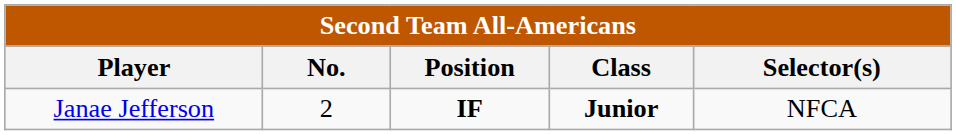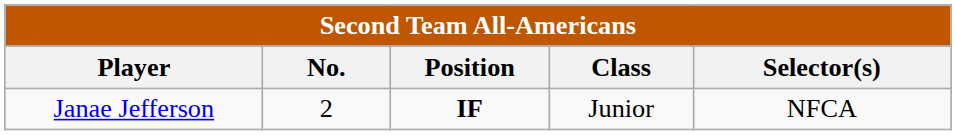(621, 108) bold -> (621, 108) normal
